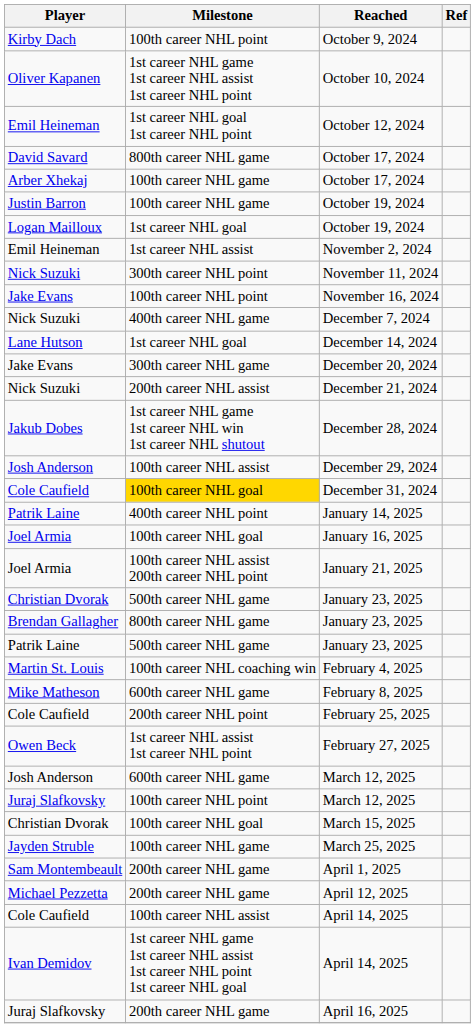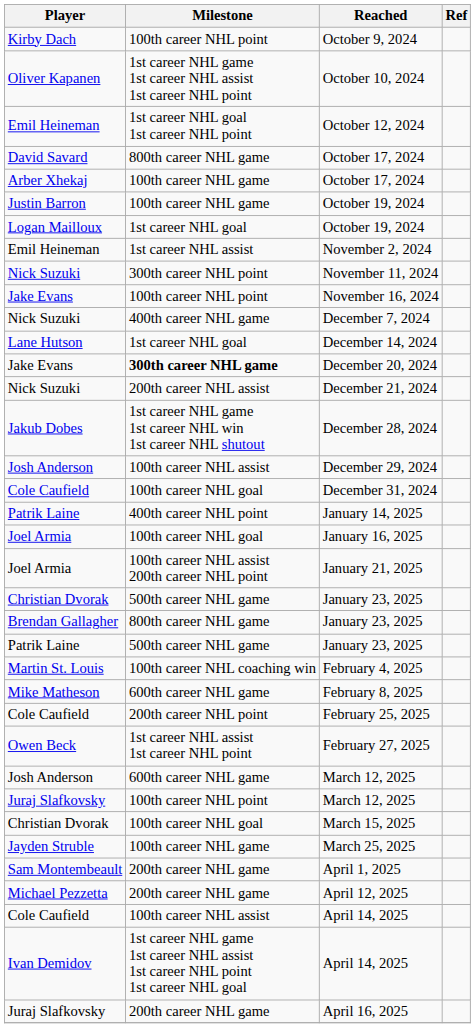(199, 365) normal -> (203, 365) bold
(196, 490) gold background -> (196, 490) no background
